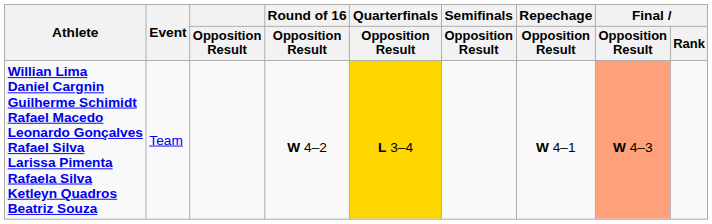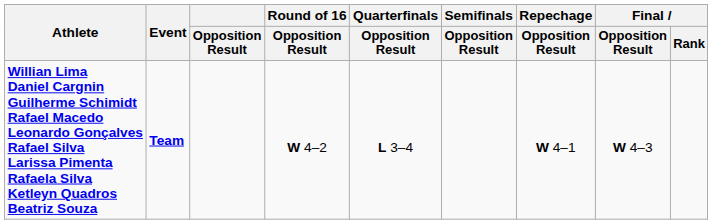(166, 140) normal -> (167, 140) bold
(396, 148) gold background -> (396, 148) no background
(633, 148) lightsalmon background -> (633, 148) no background
